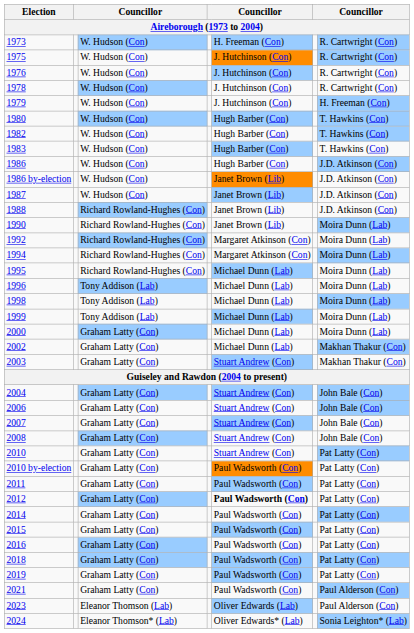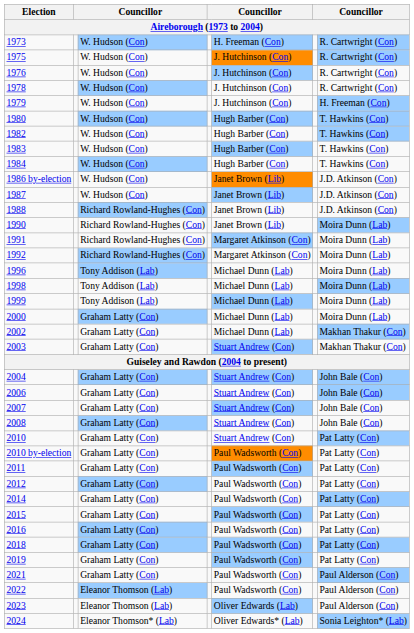+ row: (16, 164)
- row: (16, 164)
+ row: (16, 240)
- row: (16, 255)
- row: (16, 270)
(261, 499) bold -> (258, 484) normal
+ row: (16, 590)
